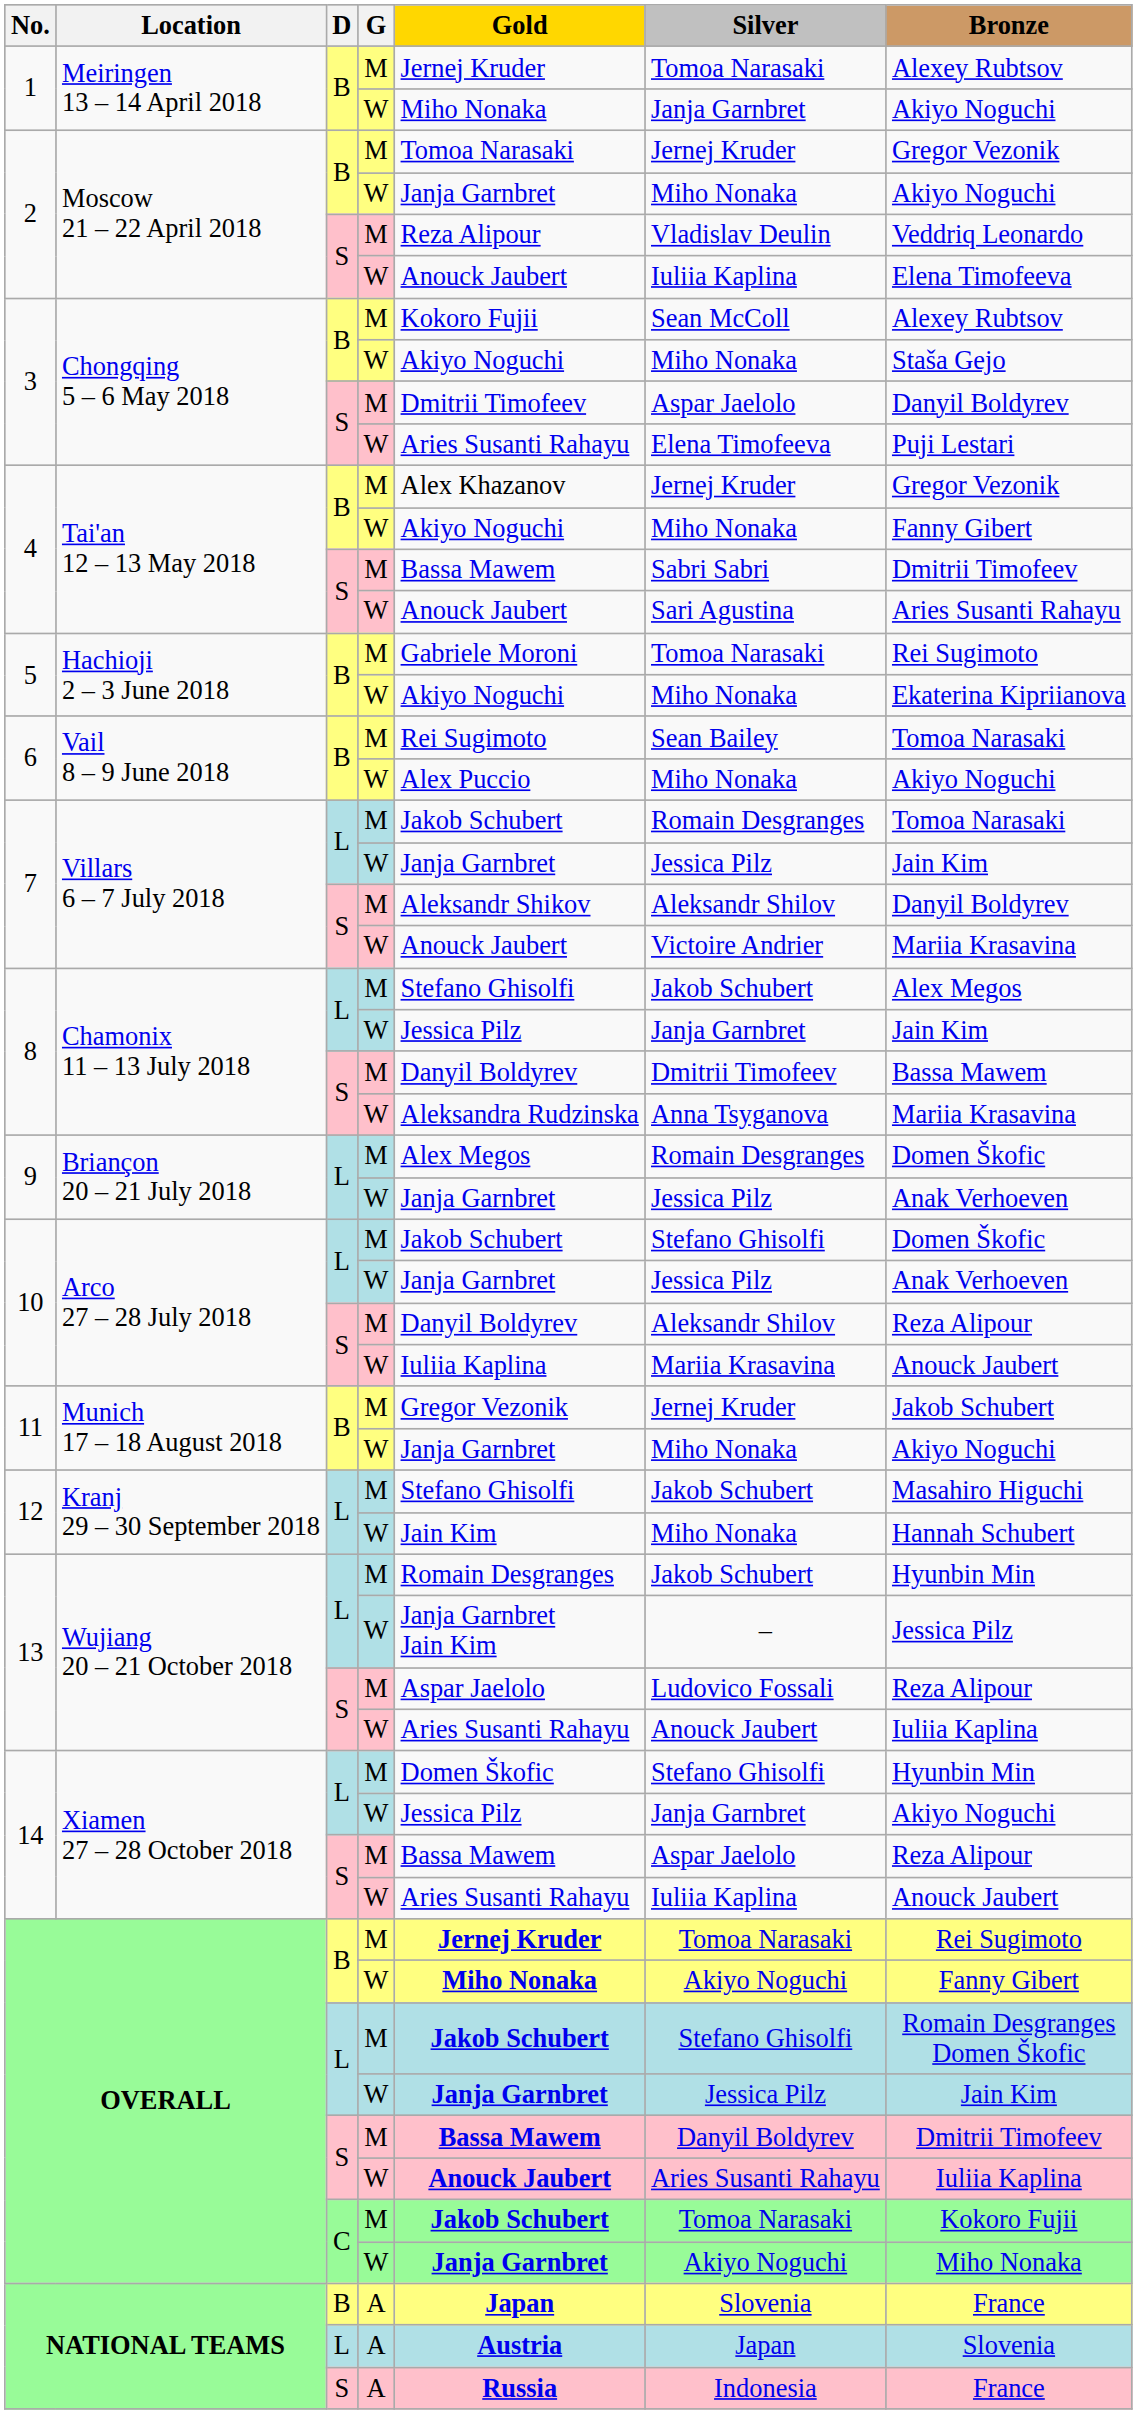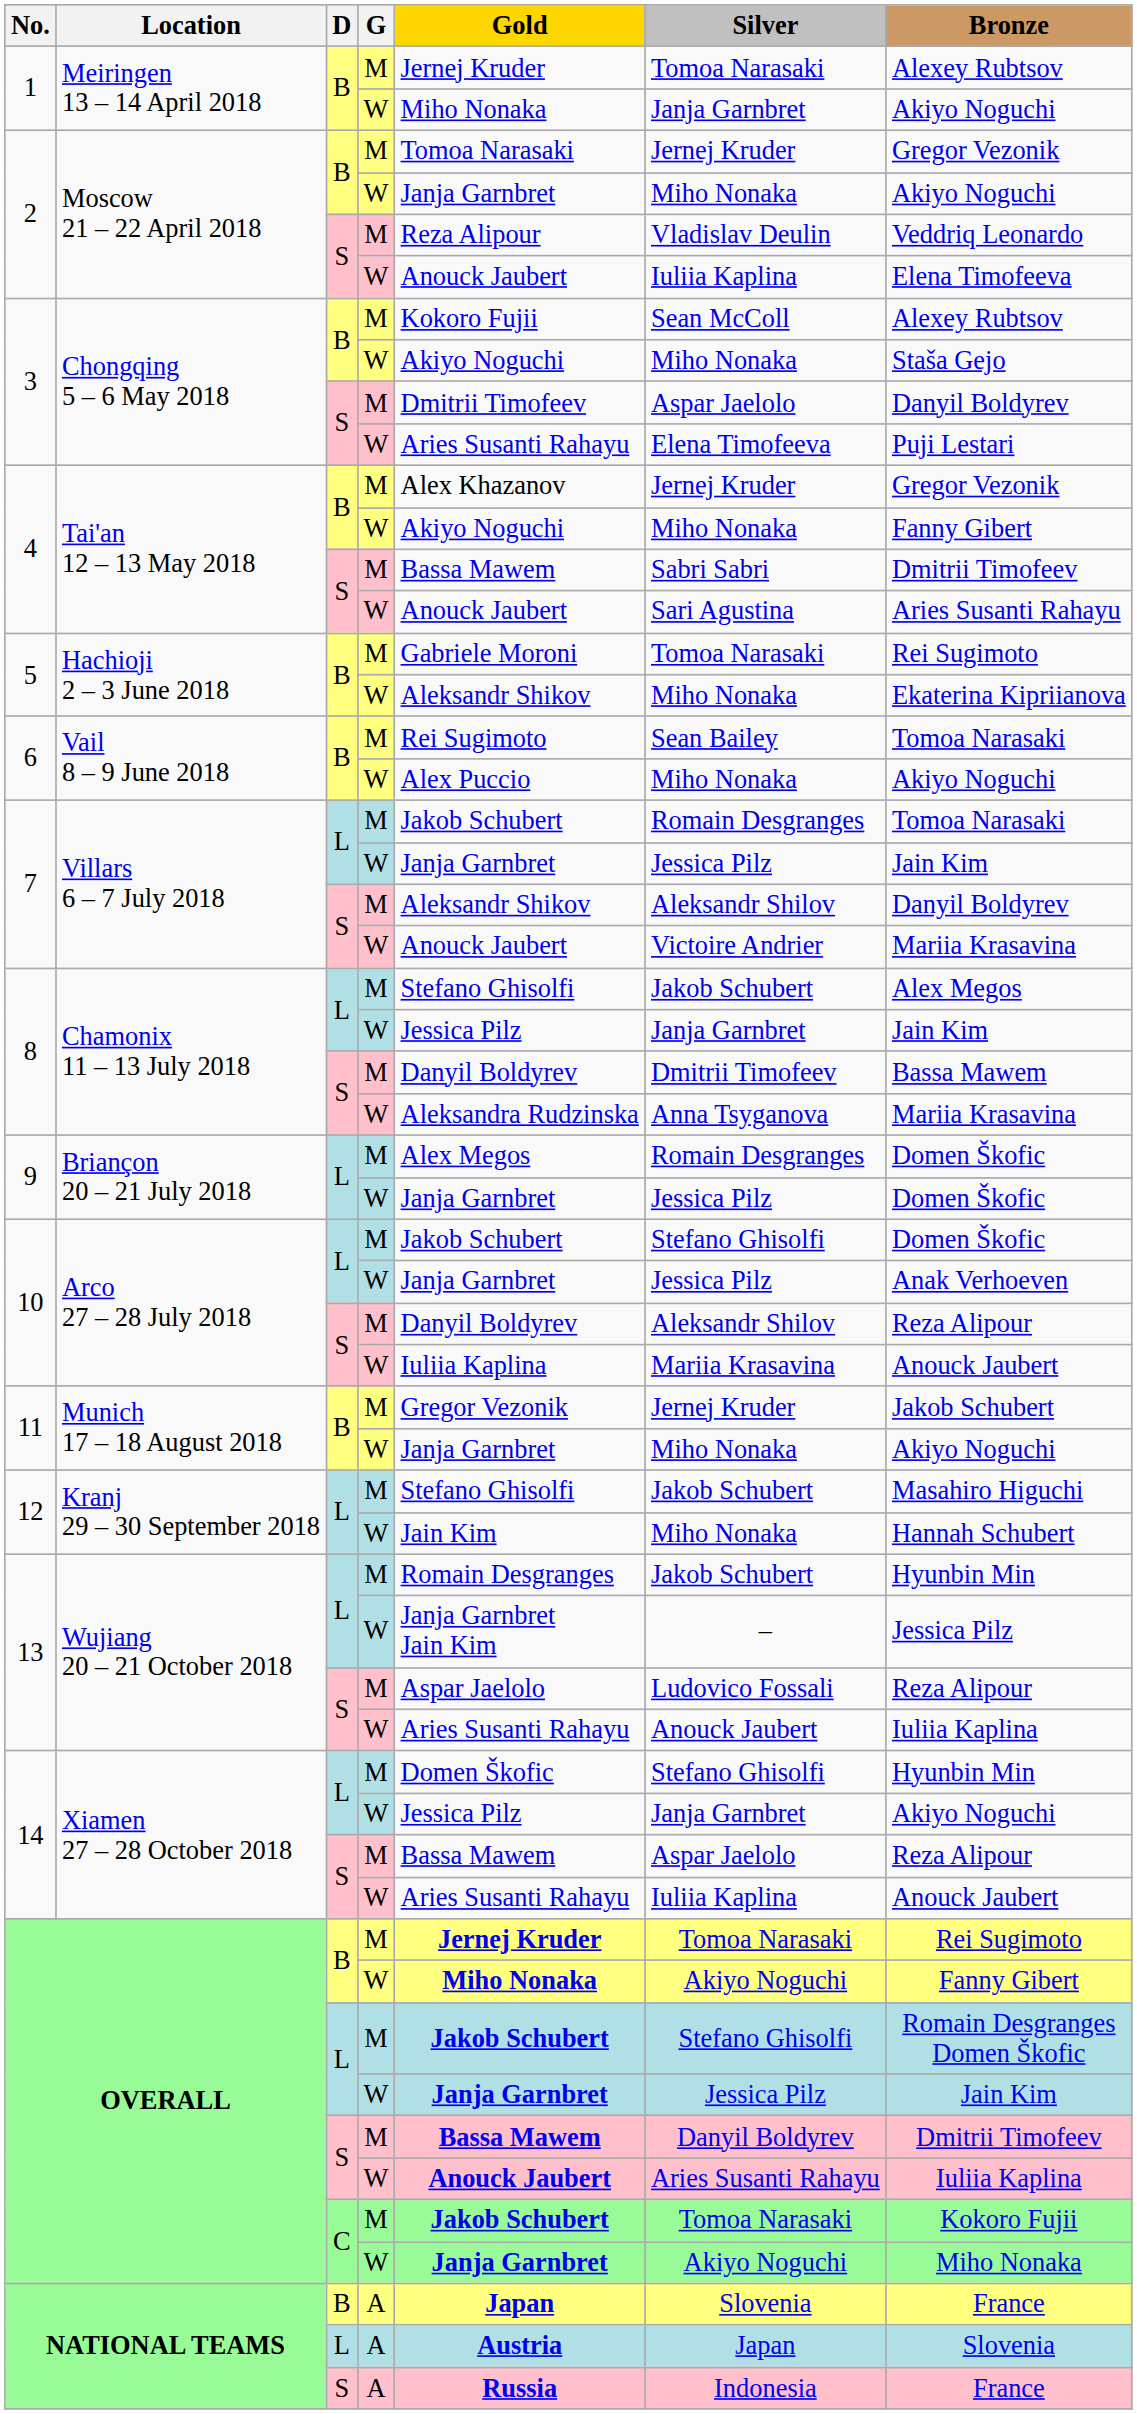(482, 695) Akiyo Noguchi -> (496, 695) Aleksandr Shikov
(980, 1197) Anak Verhoeven -> (969, 1197) Domen Škofic
